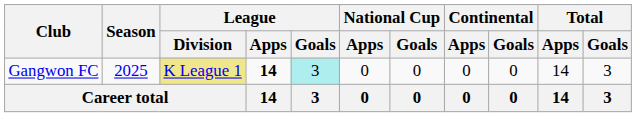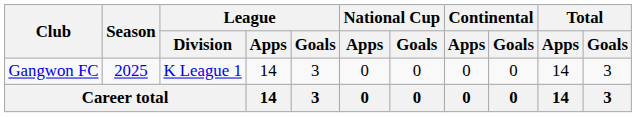(203, 71) khaki background -> (203, 71) no background
(268, 71) bold -> (268, 71) normal
(315, 71) paleturquoise background -> (315, 71) no background
